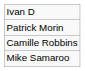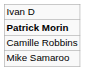(35, 27) normal -> (37, 27) bold
